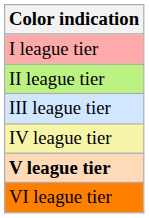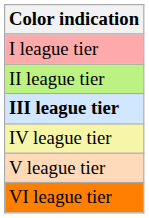(60, 108) normal -> (64, 108) bold
(60, 167) bold -> (57, 167) normal
